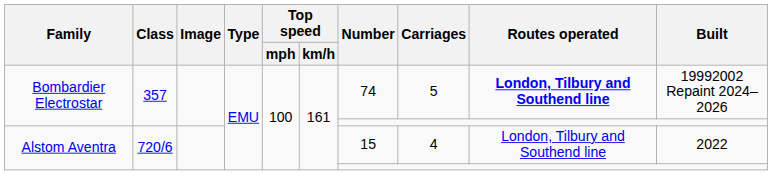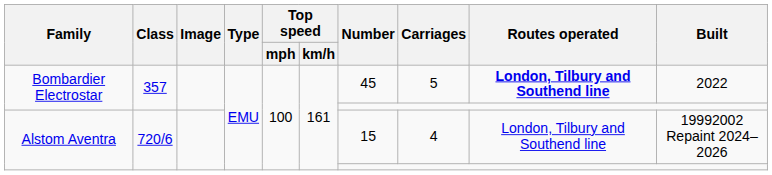(368, 92) 74 -> (368, 84) 45
(712, 92) 19992002 Repaint 2024–2026 -> (712, 84) 2022
(712, 144) 2022 -> (712, 136) 19992002 Repaint 2024–2026
